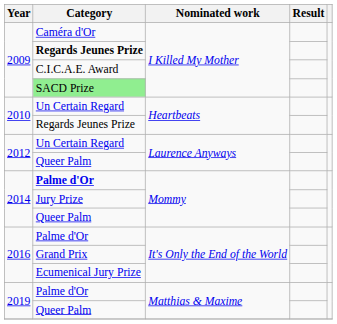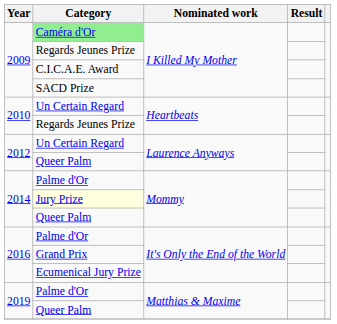(66, 32) no background -> (66, 32) lightgreen background
(89, 50) bold -> (85, 50) normal
(65, 87) lightgreen background -> (65, 87) no background
(65, 180) bold -> (62, 180) normal
(59, 198) no background -> (59, 198) lightyellow background
